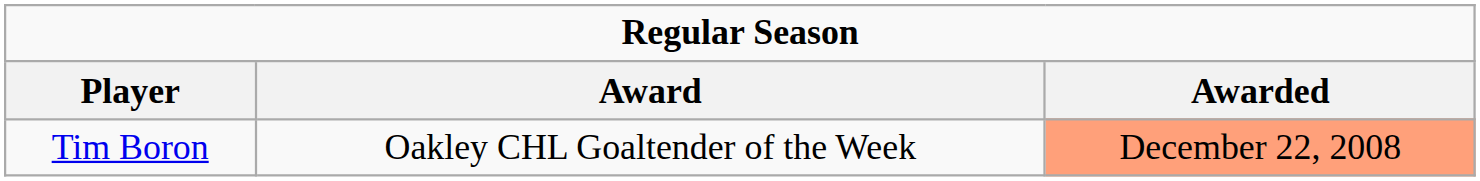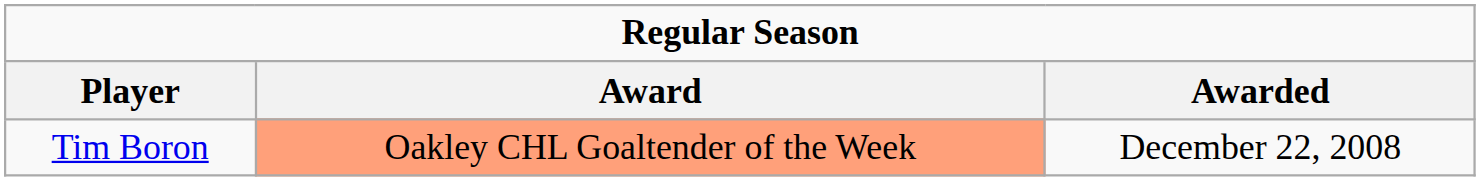(650, 146) no background -> (650, 146) lightsalmon background
(1260, 146) lightsalmon background -> (1260, 146) no background
